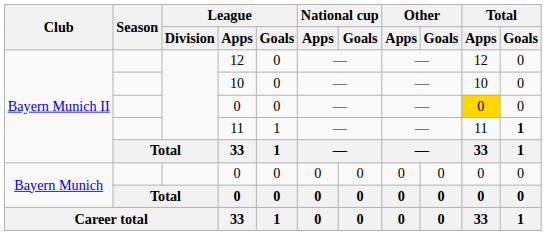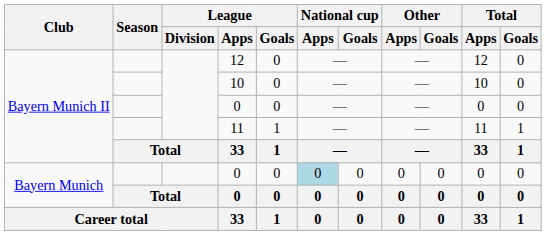(481, 106) gold background -> (481, 106) no background
(521, 128) bold -> (521, 128) normal
(318, 173) no background -> (318, 173) lightblue background
